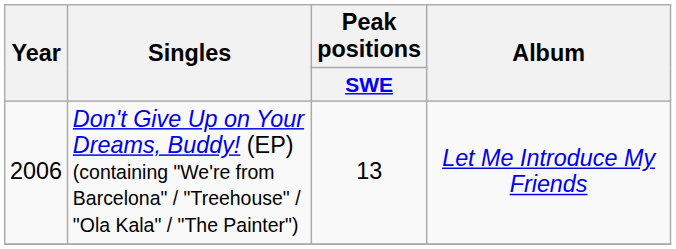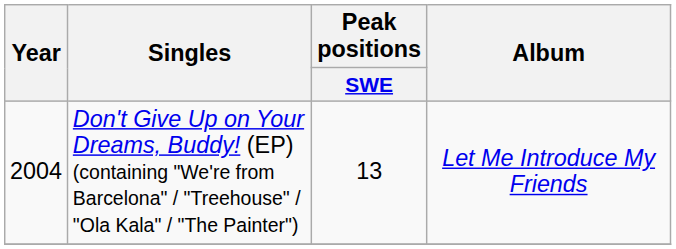(36, 172) 2006 -> (36, 172) 2004
